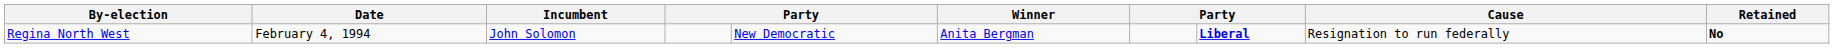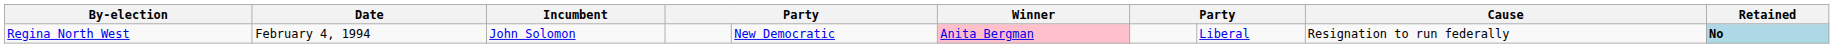(987, 34) no background -> (987, 34) pink background
(1224, 34) bold -> (1224, 34) normal
(1716, 34) no background -> (1716, 34) lightblue background
